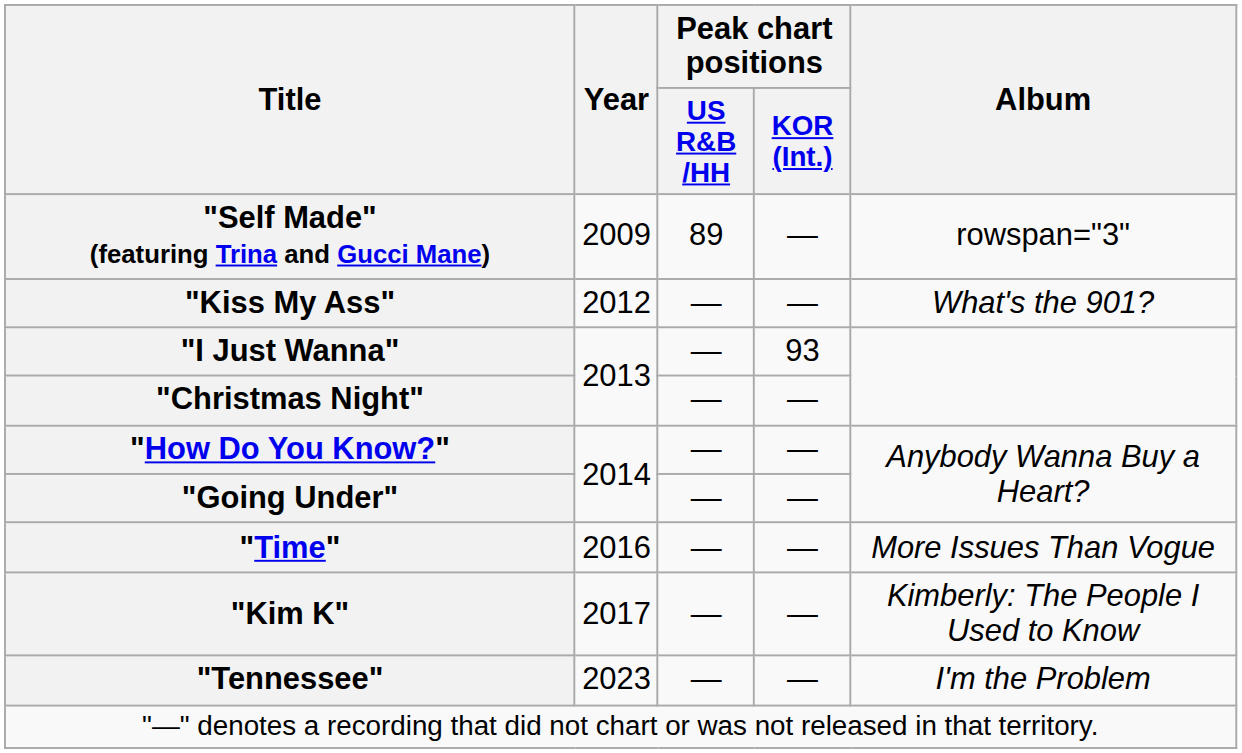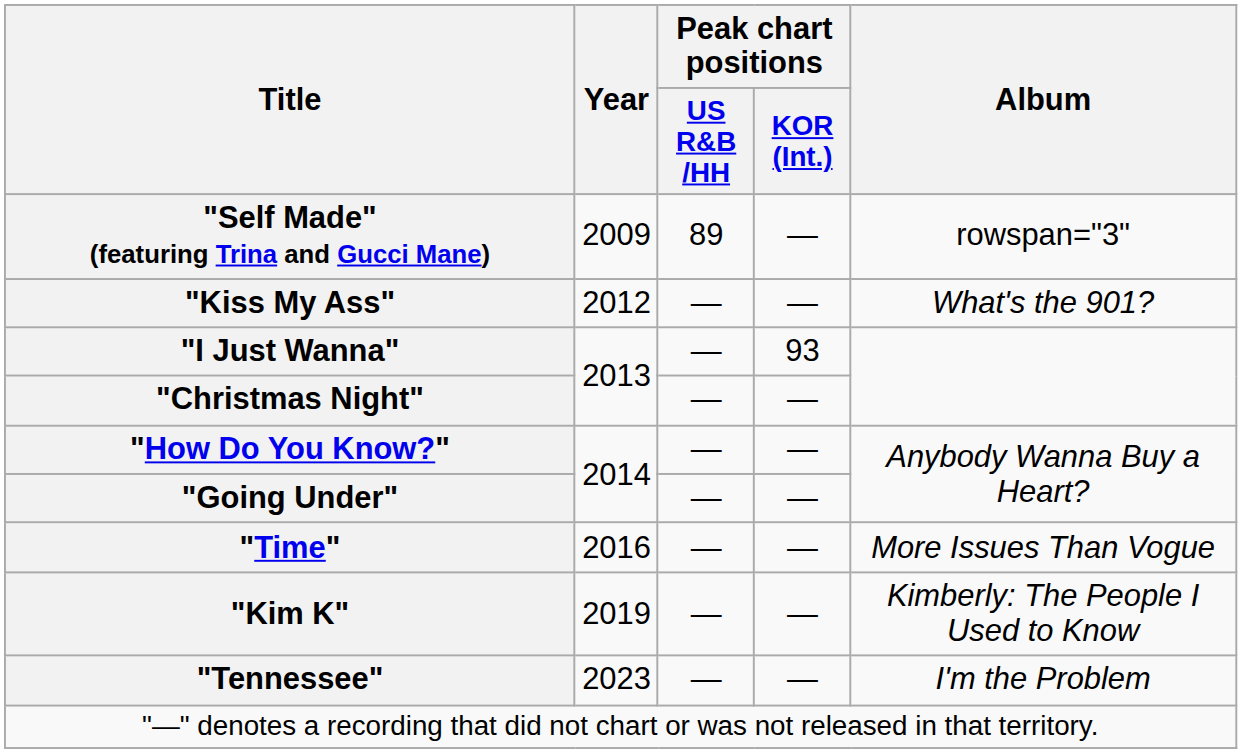(617, 613) 2017 -> (617, 613) 2019
